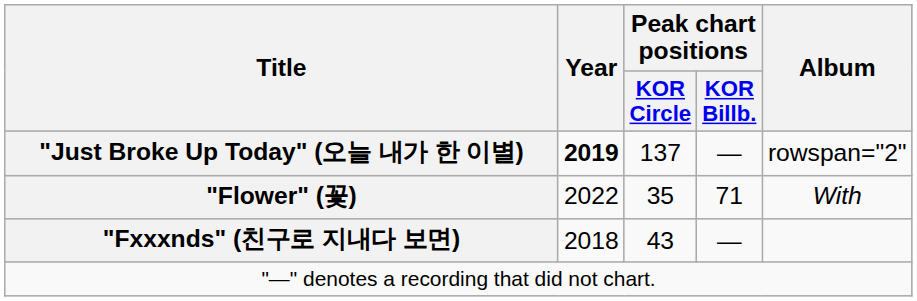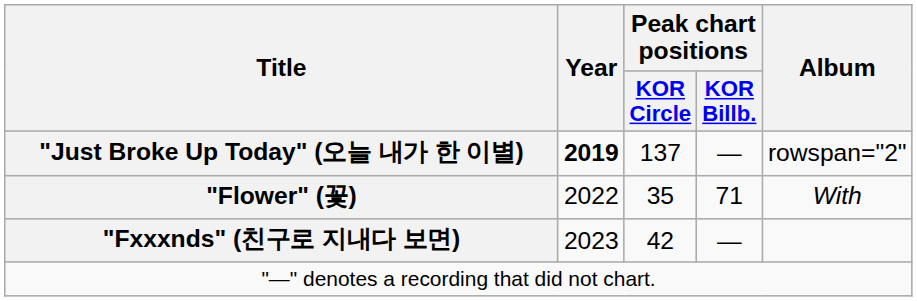(591, 240) 2018 -> (591, 240) 2023
(660, 240) 43 -> (660, 240) 42
